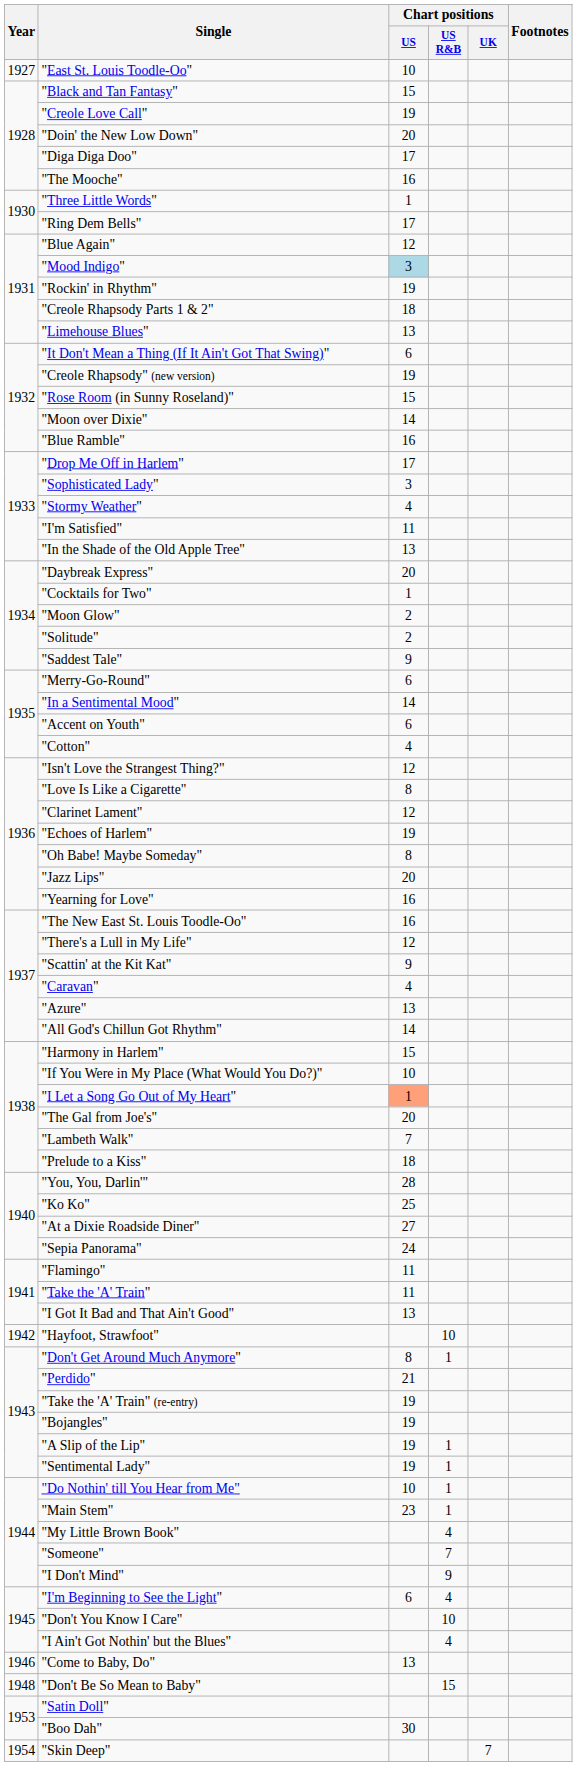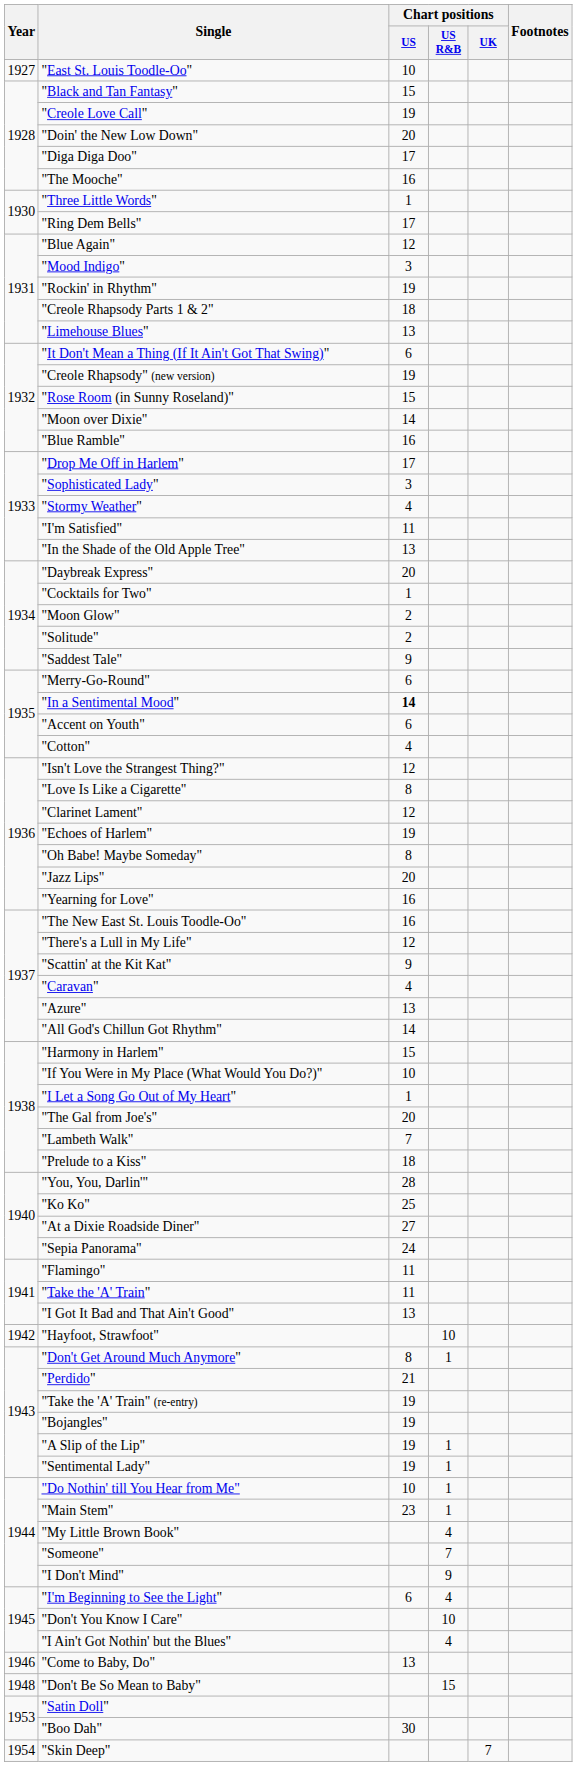(409, 266) lightblue background -> (409, 266) no background
(409, 703) normal -> (409, 703) bold
(409, 1095) lightsalmon background -> (409, 1095) no background
